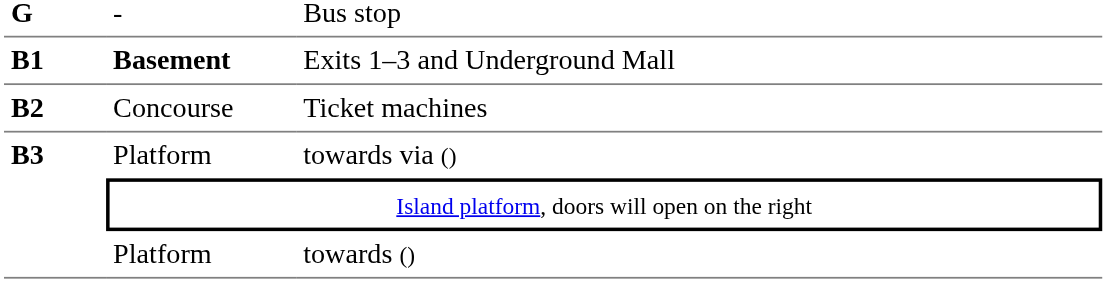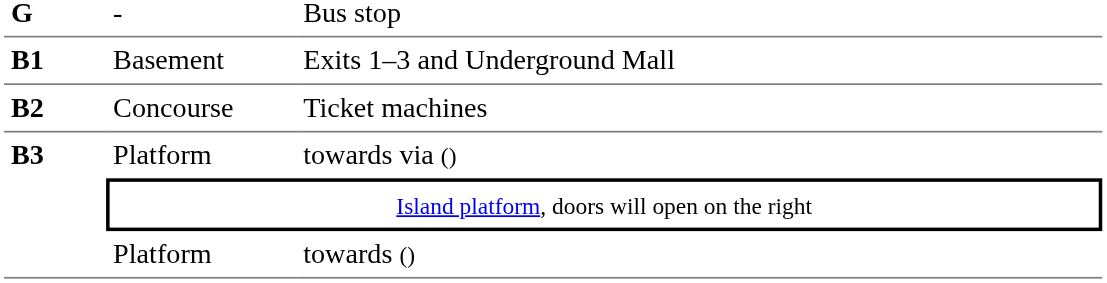(172, 60) bold -> (169, 60) normal
